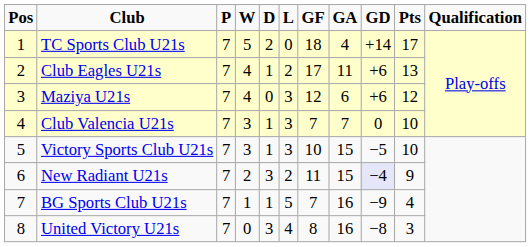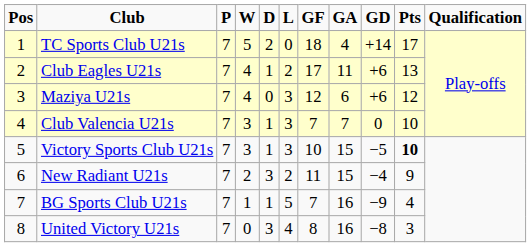(410, 149) normal -> (410, 149) bold
(378, 176) lavender background -> (378, 176) no background
